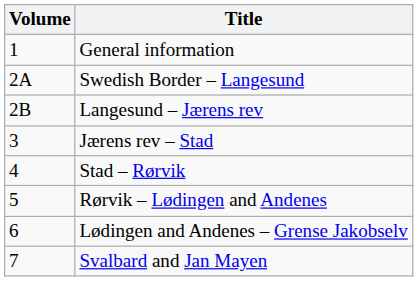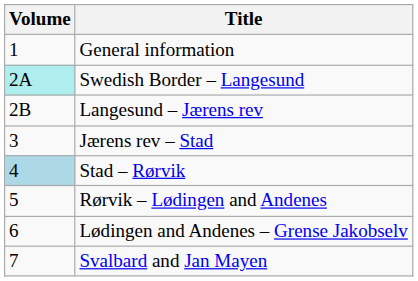(21, 79) no background -> (21, 79) paleturquoise background
(14, 170) no background -> (14, 170) lightblue background
